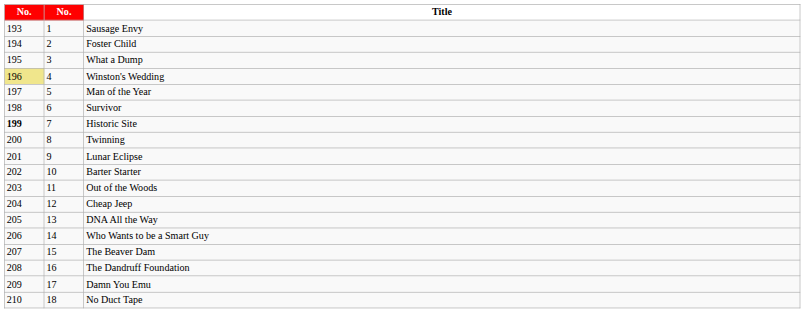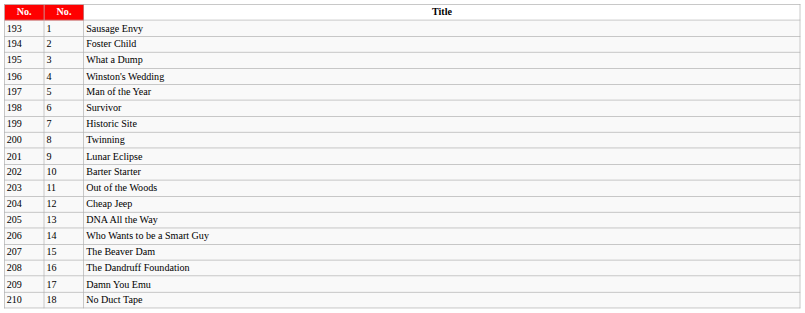(14, 76) khaki background -> (14, 76) no background
(14, 124) bold -> (14, 124) normal
